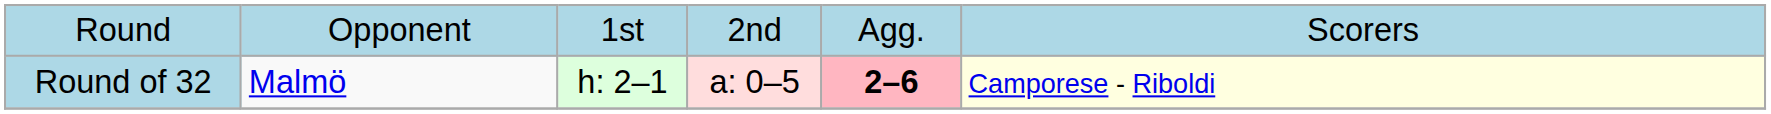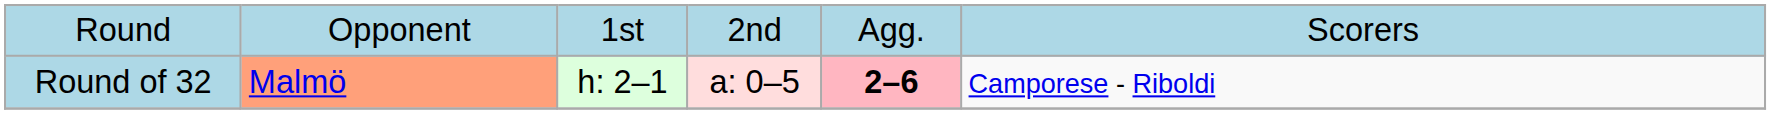(298, 81) no background -> (298, 81) lightsalmon background
(1092, 83) lightyellow background -> (1092, 83) no background
